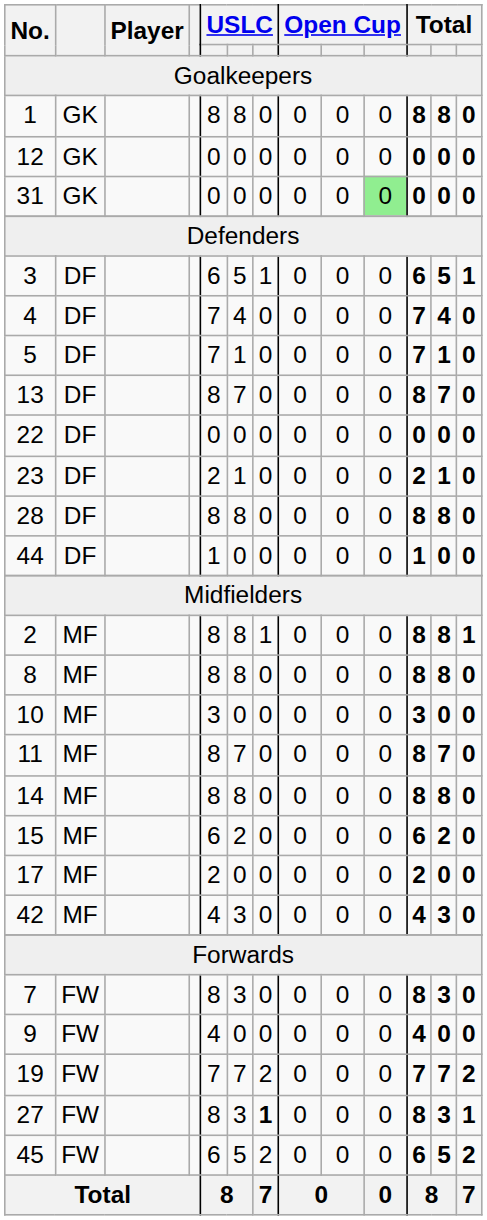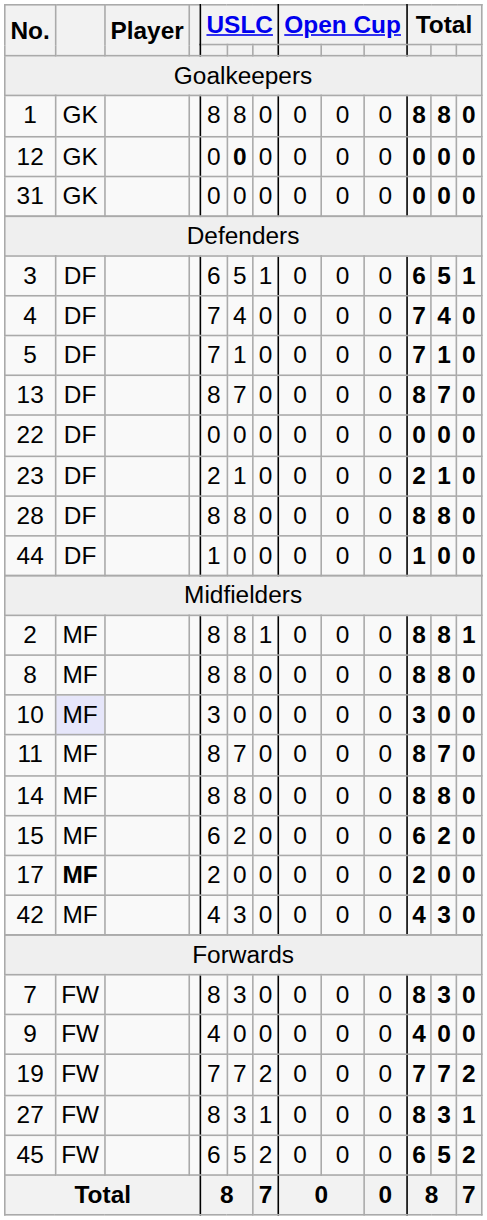(240, 156) normal -> (240, 156) bold
(385, 195) lightgreen background -> (385, 195) no background
(80, 715) no background -> (80, 715) lavender background
(80, 875) normal -> (80, 875) bold
(266, 1114) bold -> (266, 1114) normal
